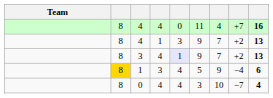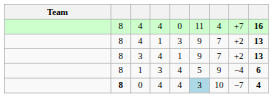(180, 56) lavender background -> (180, 56) no background
(121, 71) gold background -> (121, 71) no background
(121, 85) normal -> (121, 85) bold
(199, 85) no background -> (199, 85) lightblue background
